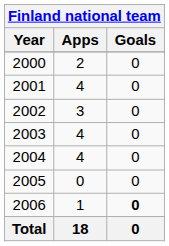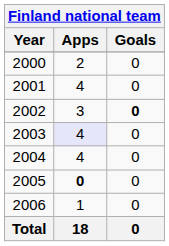(135, 110) normal -> (135, 110) bold
(80, 134) no background -> (80, 134) lavender background
(80, 181) normal -> (80, 181) bold
(135, 205) bold -> (135, 205) normal
